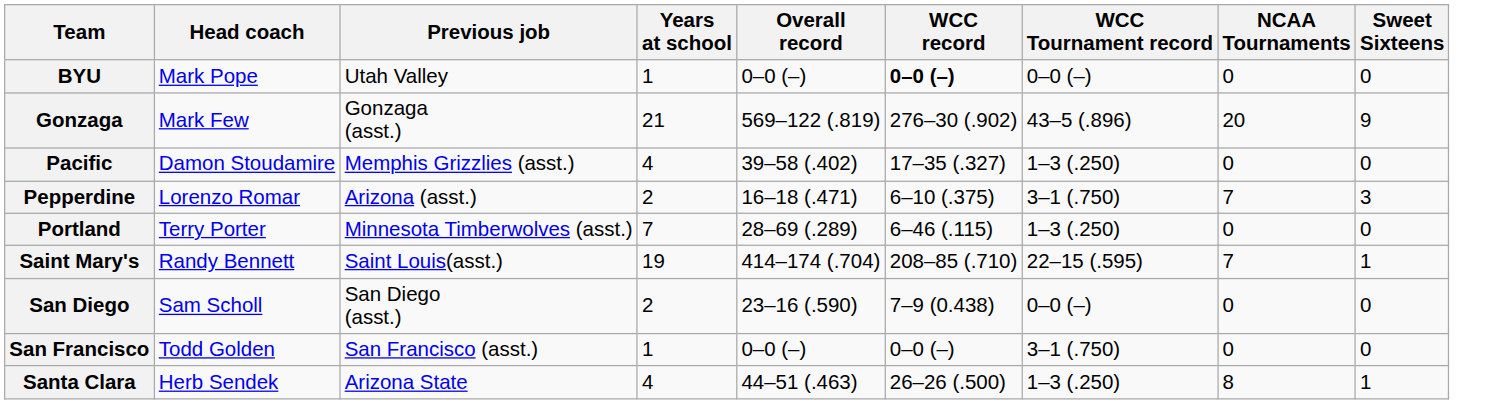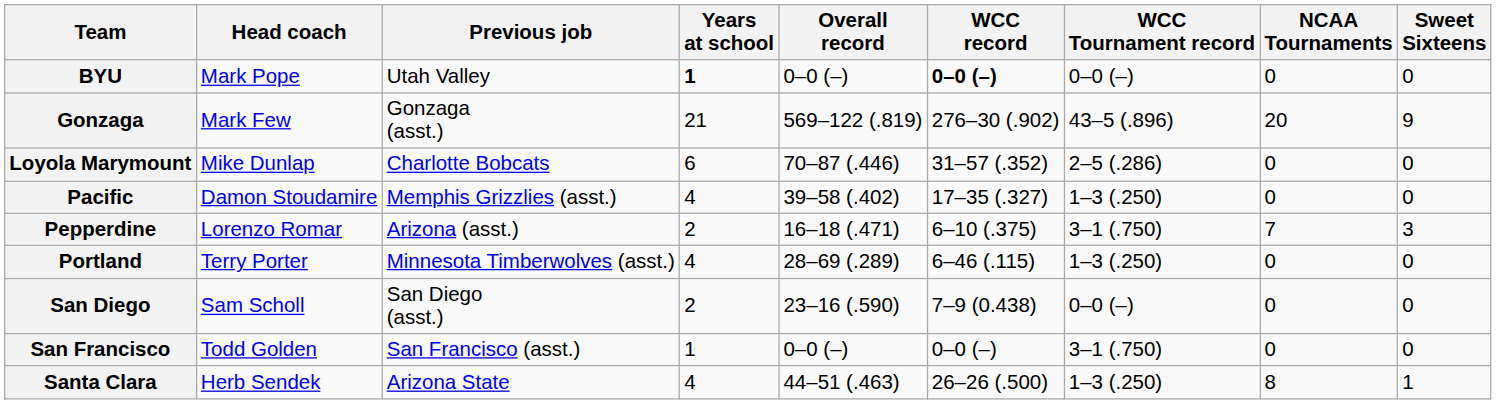(648, 76) normal -> (690, 76) bold
+ row: (100, 164)
(648, 229) 7 -> (690, 261) 4
- row: (79, 261)
